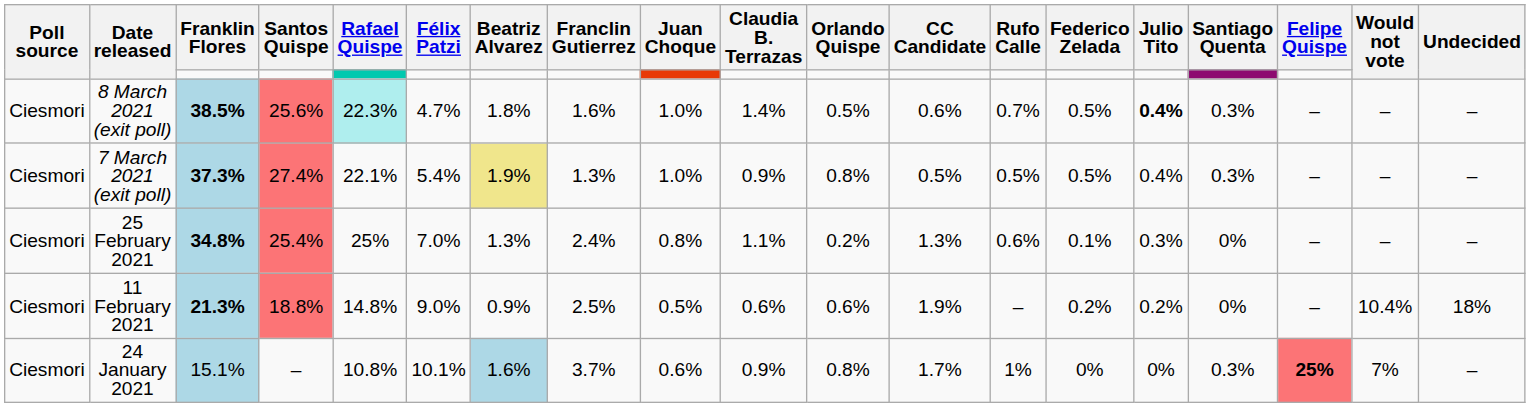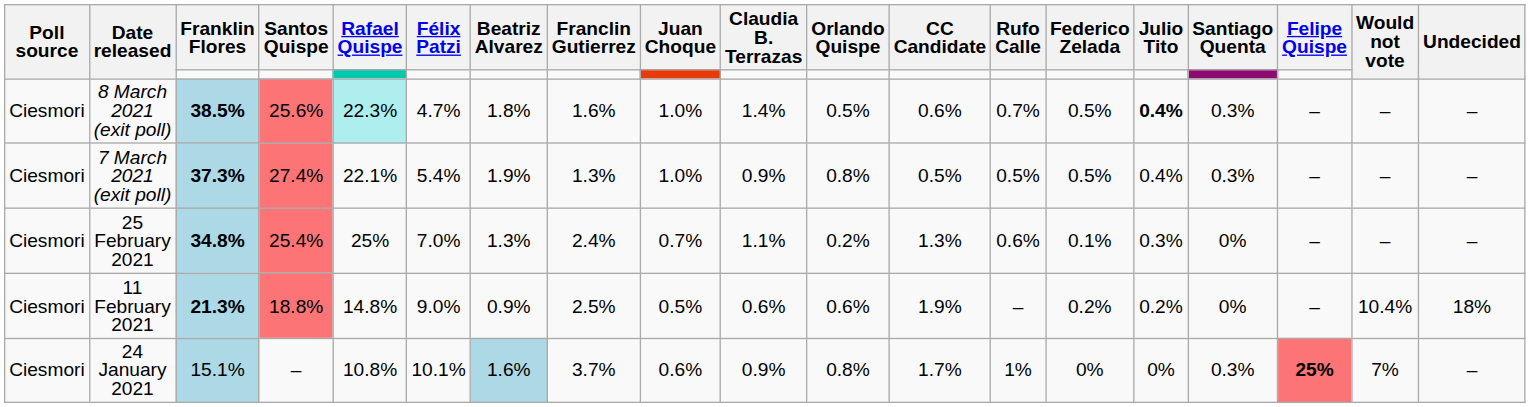(509, 176) khaki background -> (509, 176) no background
(680, 241) 0.8% -> (680, 241) 0.7%
